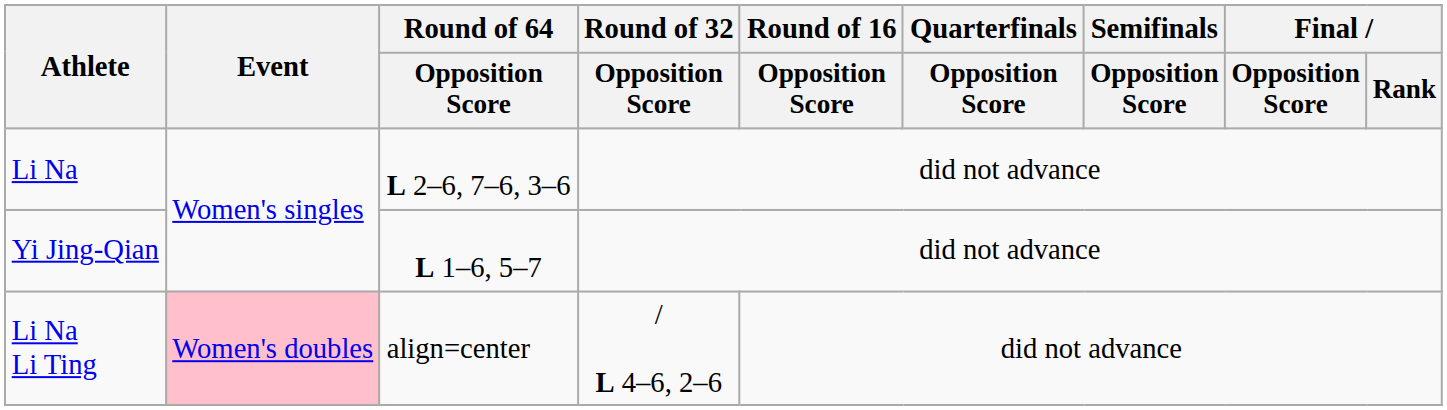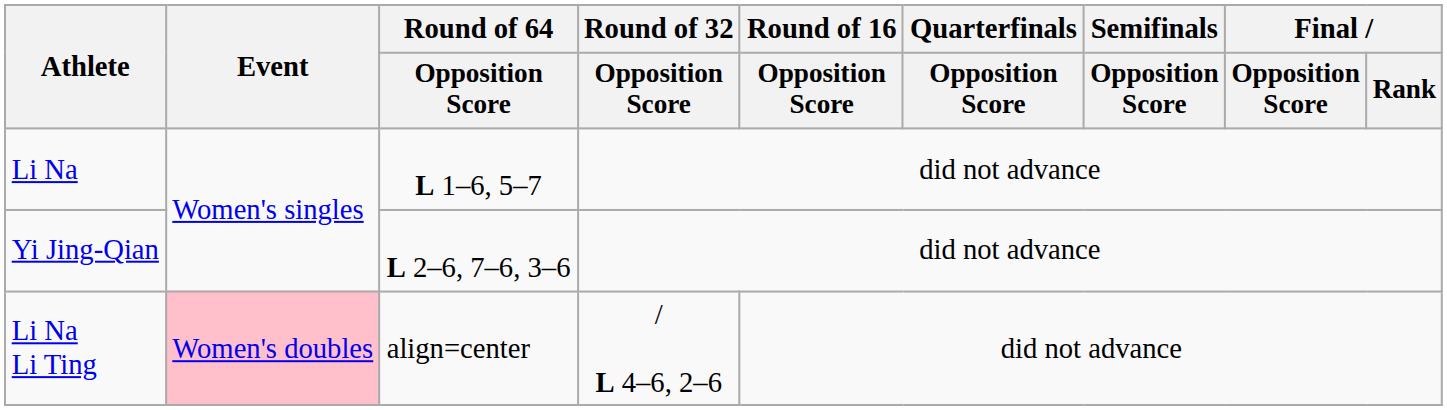(479, 186) L 2–6, 7–6, 3–6 -> (479, 186) L 1–6, 5–7
(479, 267) L 1–6, 5–7 -> (479, 267) L 2–6, 7–6, 3–6
